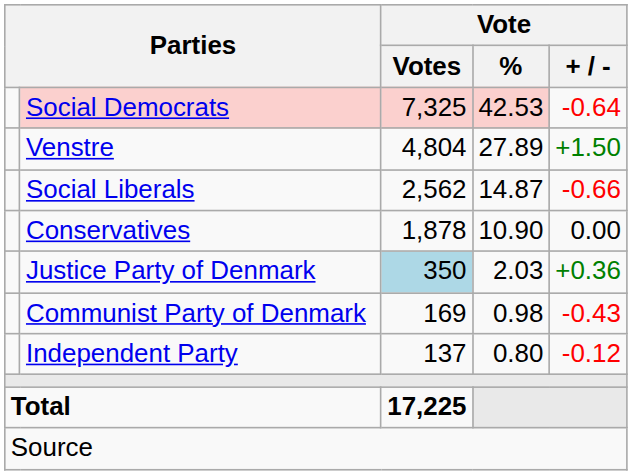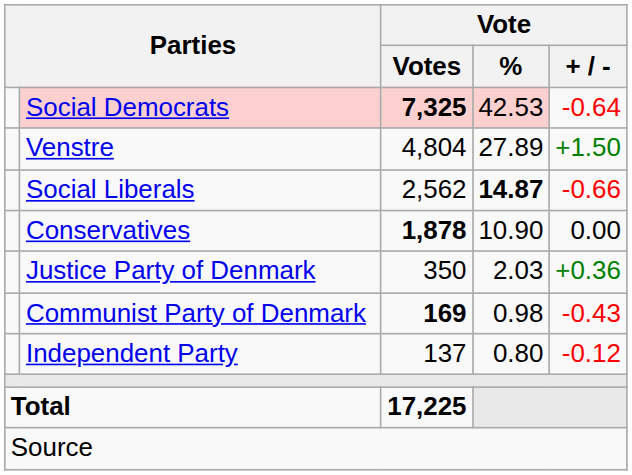(434, 107) normal -> (434, 107) bold
(511, 189) normal -> (511, 189) bold
(434, 230) normal -> (434, 230) bold
(445, 271) lightblue background -> (445, 271) no background
(445, 312) normal -> (445, 312) bold
